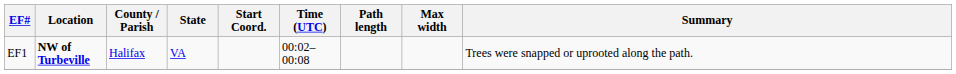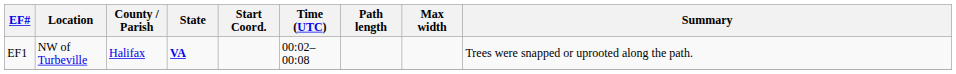(64, 53) bold -> (62, 53) normal
(178, 53) normal -> (178, 53) bold
